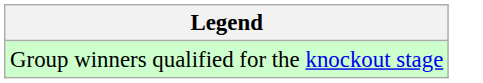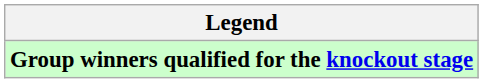(227, 58) normal -> (242, 58) bold
